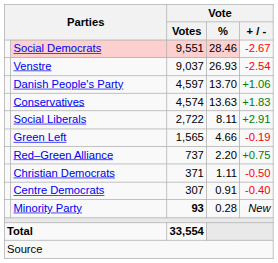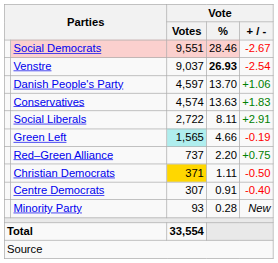(223, 66) normal -> (223, 66) bold
(190, 137) no background -> (190, 137) paleturquoise background
(195, 173) no background -> (195, 173) gold background
(198, 208) bold -> (198, 208) normal
